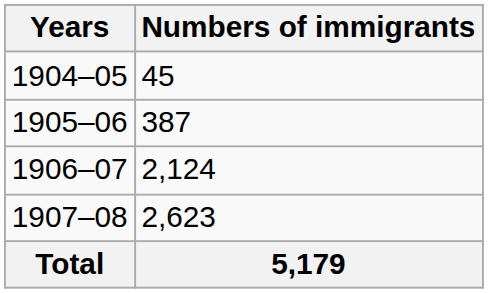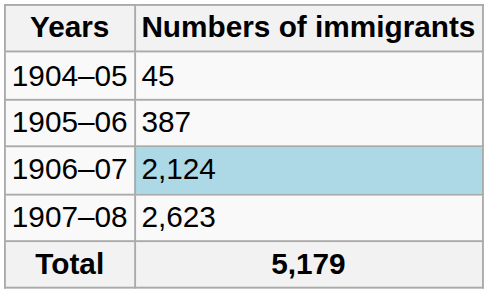(179, 169) no background -> (179, 169) lightblue background
